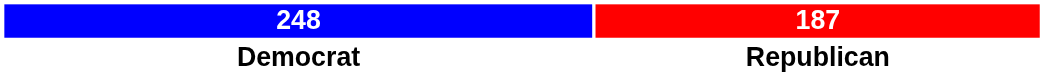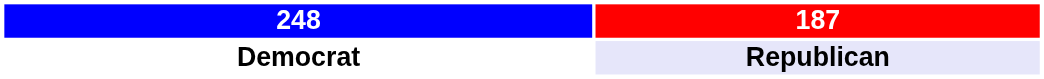(818, 57) no background -> (818, 57) lavender background
